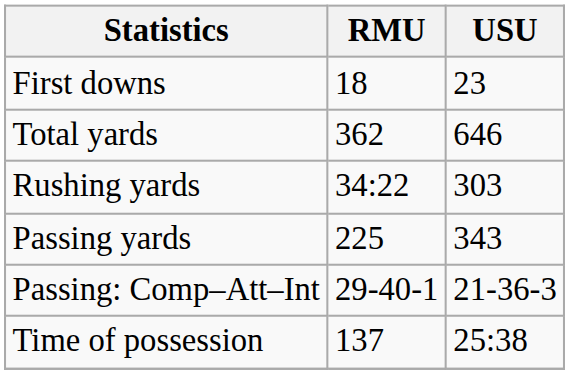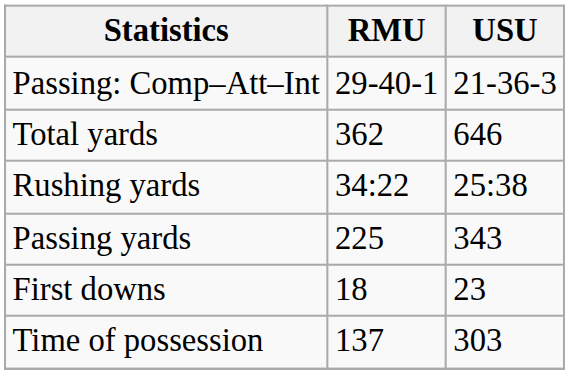rows swapped: (89, 82) <-> (166, 289)
(478, 186) 303 -> (491, 186) 25:38
(491, 341) 25:38 -> (478, 341) 303
